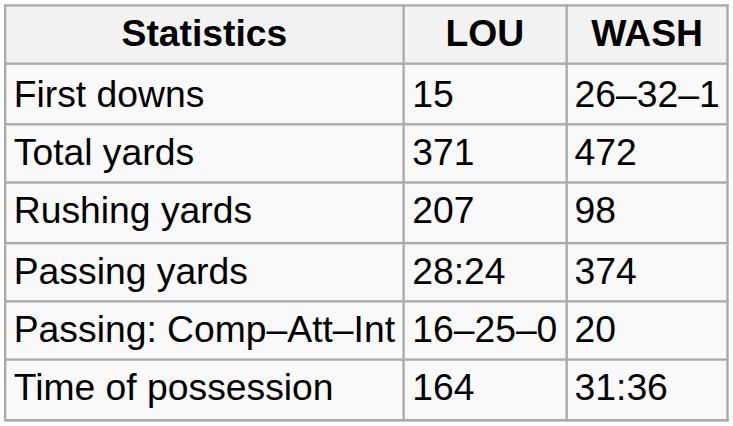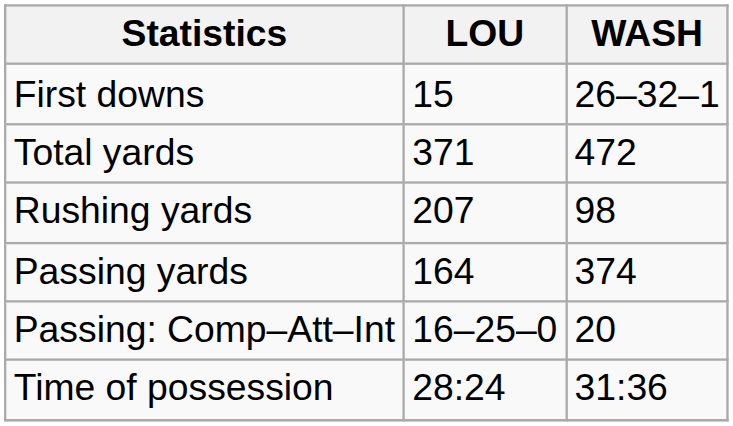(459, 270) 28:24 -> (443, 270) 164
(443, 389) 164 -> (459, 389) 28:24
